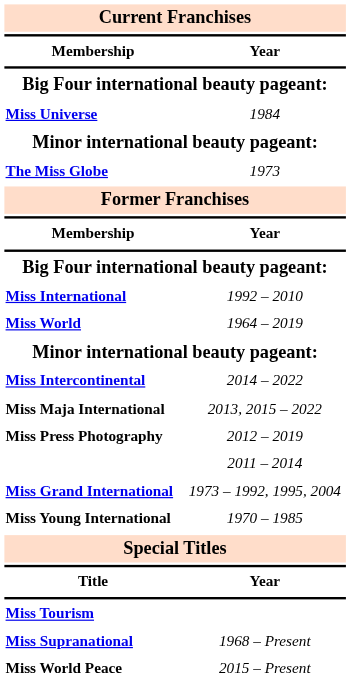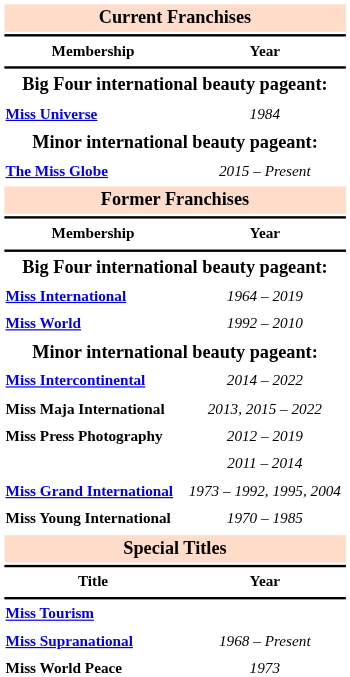(265, 171) 1973 -> (265, 171) 2015 – Present
(265, 296) 1992 – 2010 -> (265, 296) 1964 – 2019
(265, 323) 1964 – 2019 -> (265, 323) 1992 – 2010
(265, 669) 2015 – Present -> (265, 669) 1973
